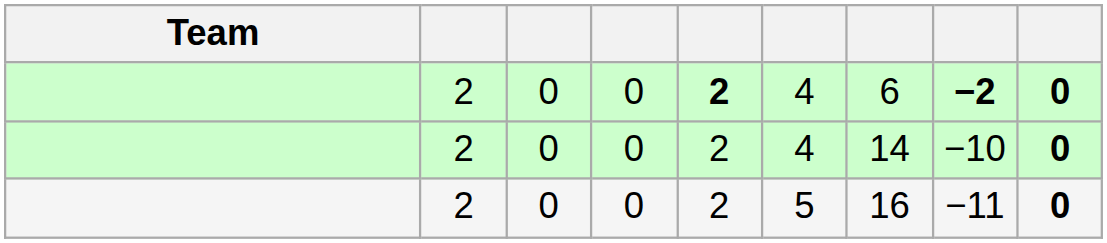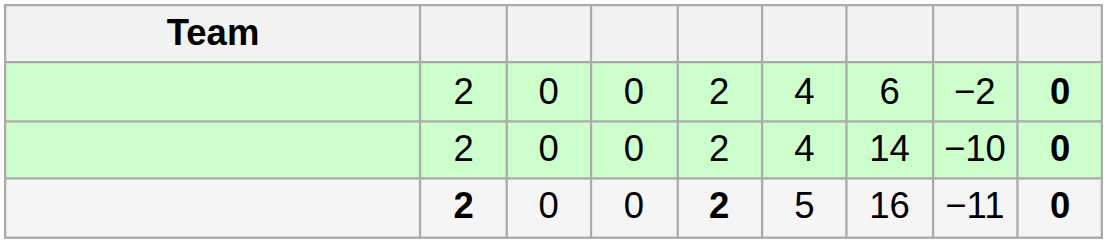(719, 91) bold -> (719, 91) normal
(975, 91) bold -> (975, 91) normal
(464, 206) normal -> (464, 206) bold
(719, 206) normal -> (719, 206) bold
